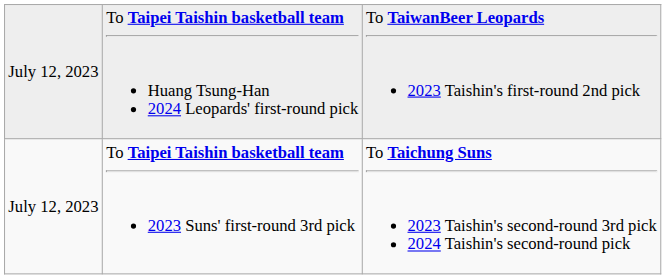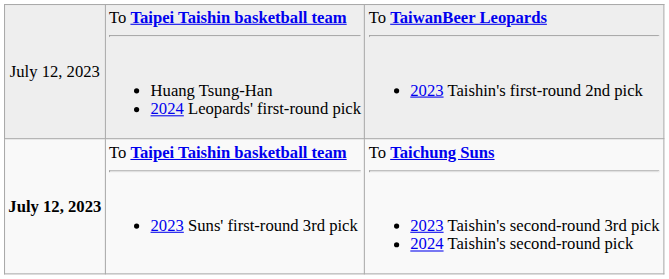(53, 206) normal -> (55, 206) bold
